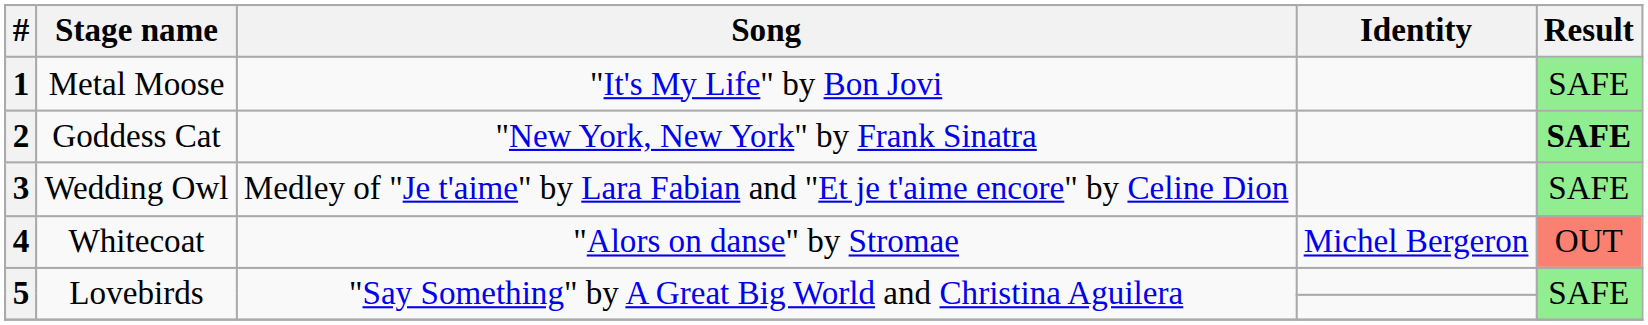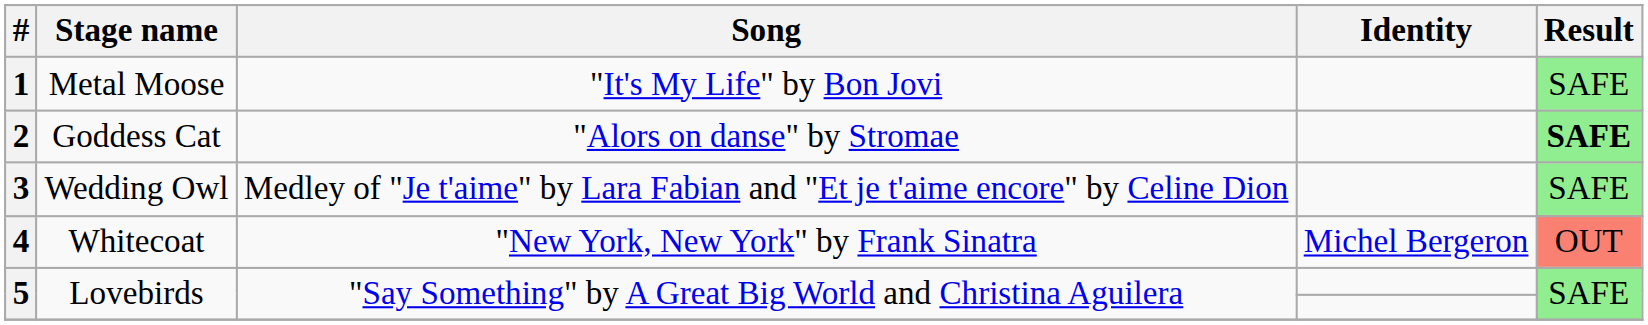(766, 135) "New York, New York" by Frank Sinatra -> (766, 135) "Alors on danse" by Stromae
(766, 240) "Alors on danse" by Stromae -> (766, 240) "New York, New York" by Frank Sinatra
